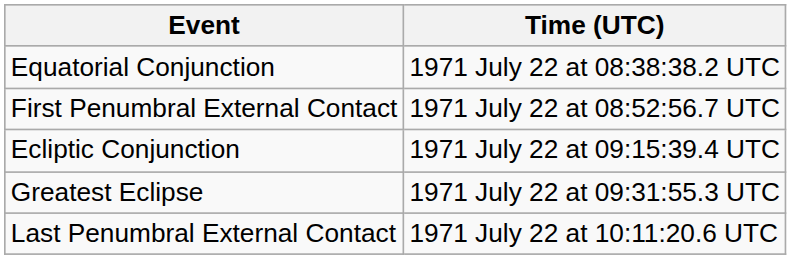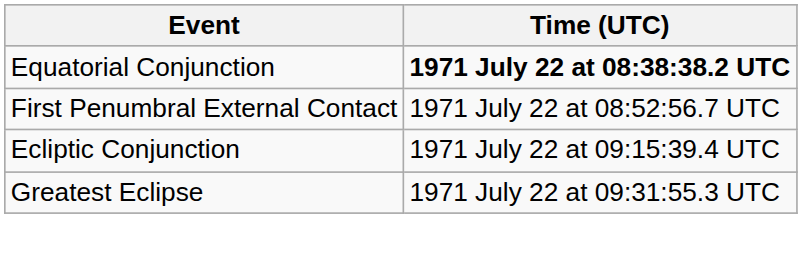(595, 66) normal -> (600, 66) bold
- row: (203, 233)
